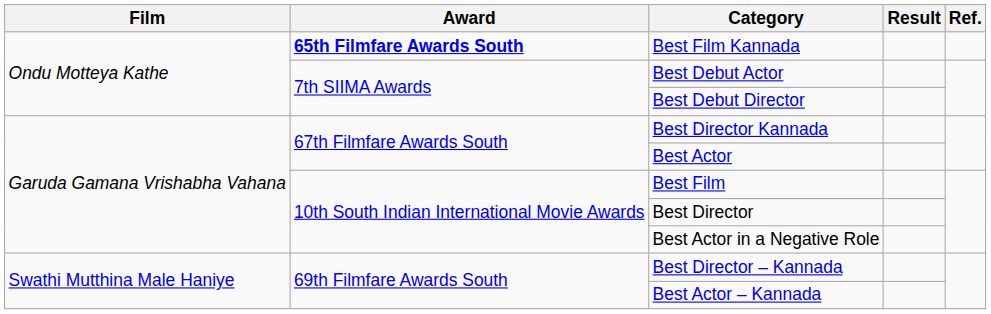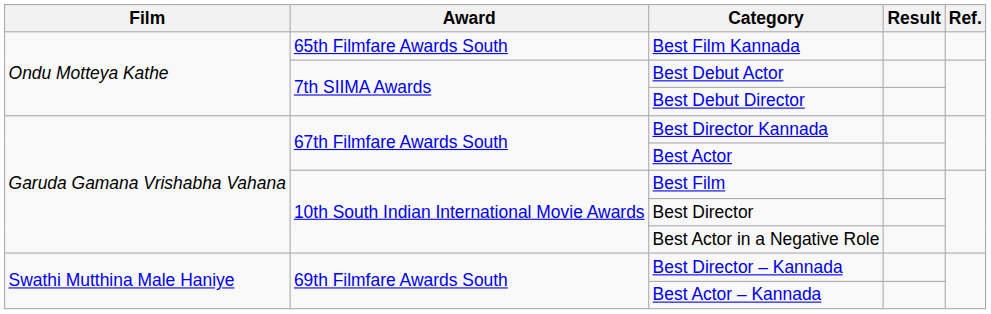(409, 45) bold -> (401, 45) normal
